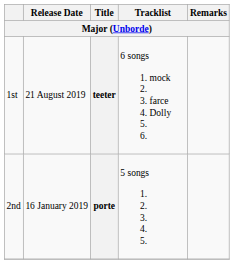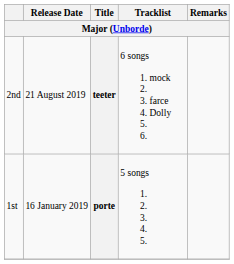(12, 95) 1st -> (14, 95) 2nd
(14, 206) 2nd -> (12, 206) 1st
